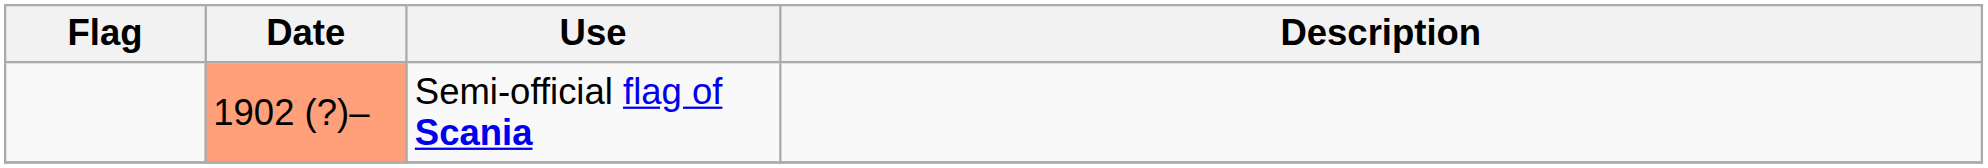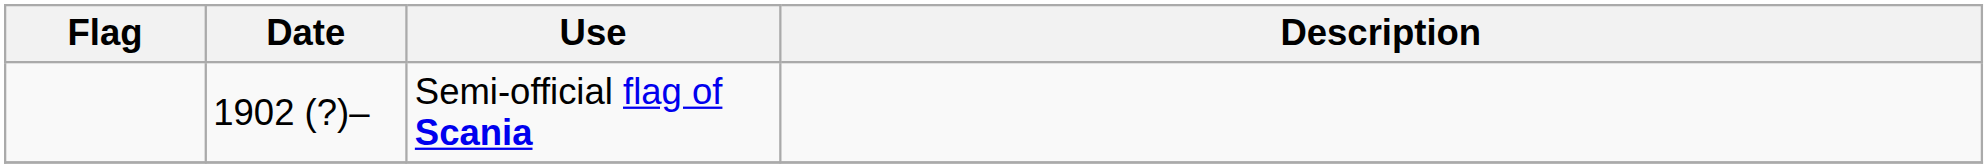(291, 111) lightsalmon background -> (291, 111) no background
